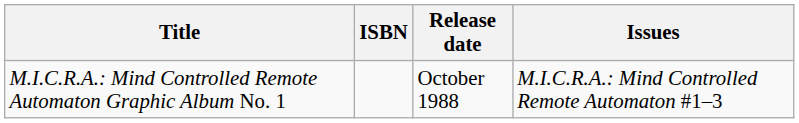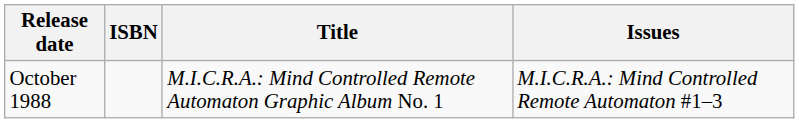columns swapped: (180, 32) <-> (462, 32)
